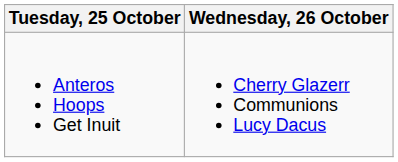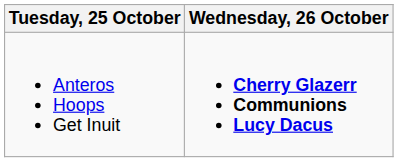(289, 105) normal -> (289, 105) bold
